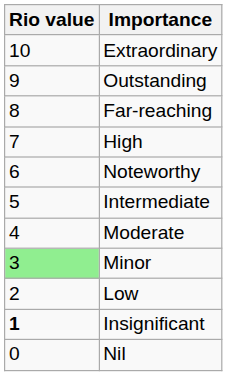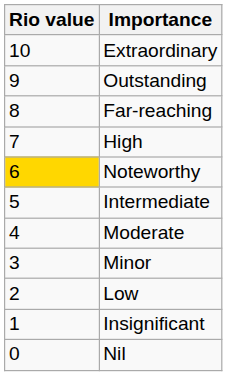(14, 171) no background -> (14, 171) gold background
(14, 263) lightgreen background -> (14, 263) no background
(14, 324) bold -> (14, 324) normal
